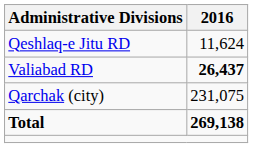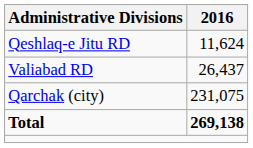(221, 69) bold -> (221, 69) normal
